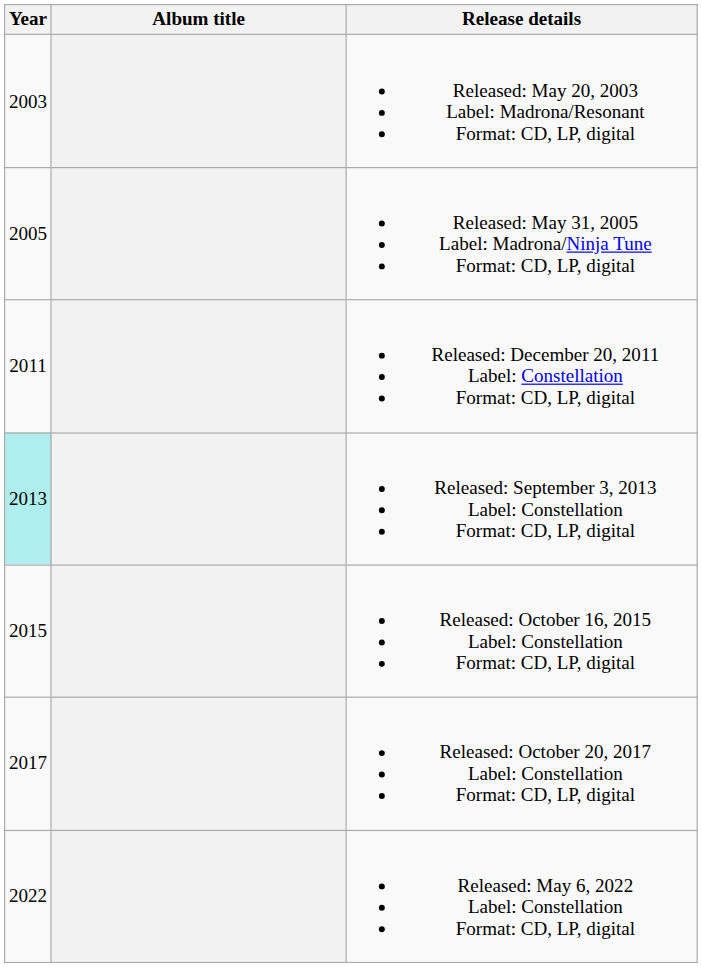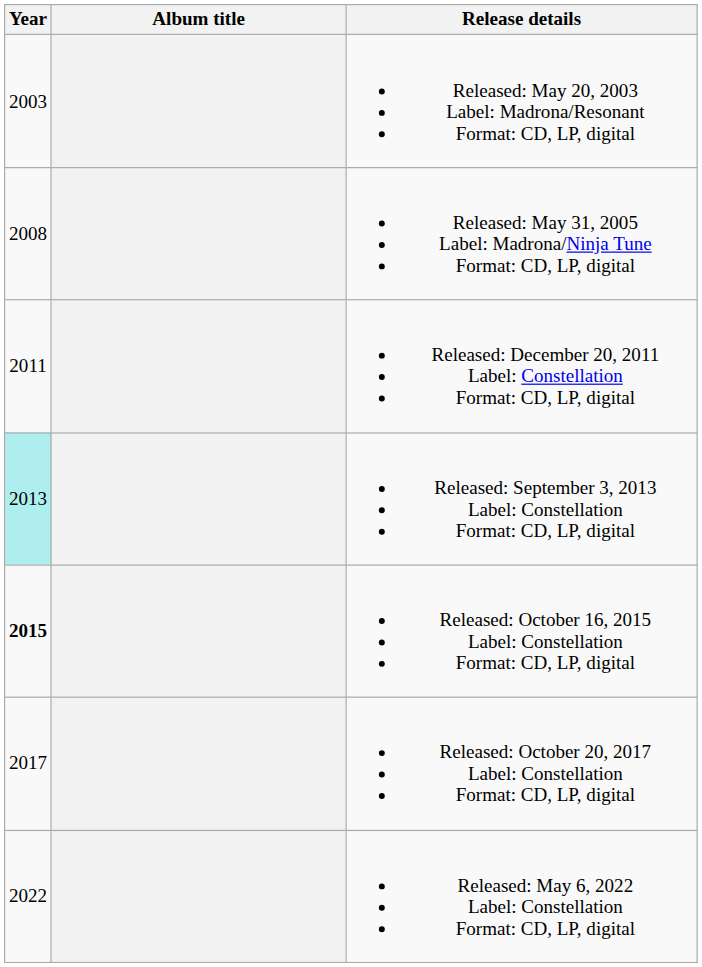(28, 233) 2005 -> (28, 233) 2008
(28, 631) normal -> (28, 631) bold
